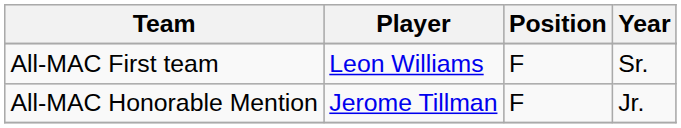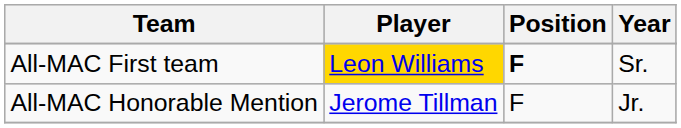(406, 63) no background -> (406, 63) gold background
(516, 63) normal -> (516, 63) bold
